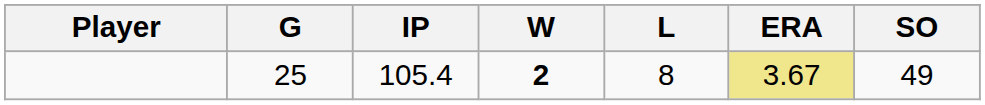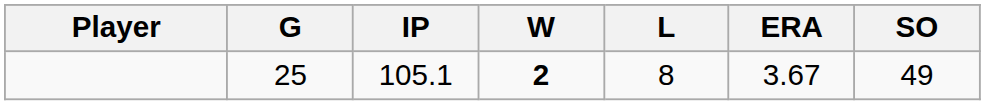(416, 74) 105.4 -> (416, 74) 105.1
(792, 74) khaki background -> (792, 74) no background
